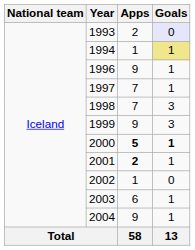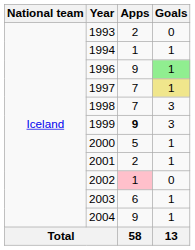(171, 32) lavender background -> (171, 32) no background
(171, 50) khaki background -> (171, 50) no background
(171, 69) no background -> (171, 69) lightgreen background
(171, 87) no background -> (171, 87) khaki background
(135, 124) normal -> (135, 124) bold
(135, 143) bold -> (135, 143) normal
(171, 143) bold -> (171, 143) normal
(135, 161) bold -> (135, 161) normal
(135, 180) no background -> (135, 180) pink background
